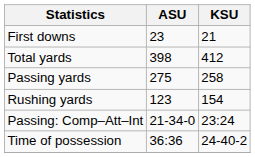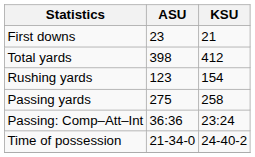rows swapped: (50, 99) <-> (49, 78)
(172, 120) 21-34-0 -> (166, 120) 36:36
(166, 141) 36:36 -> (172, 141) 21-34-0
